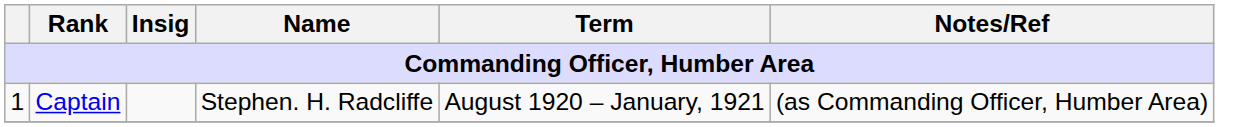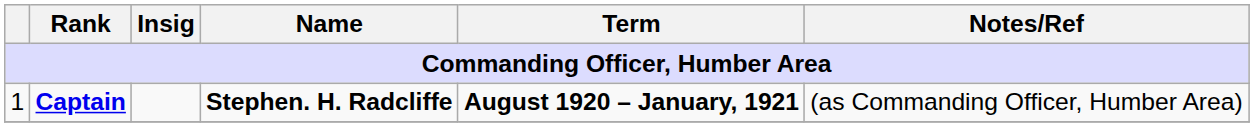(78, 102) normal -> (81, 102) bold
(317, 102) normal -> (329, 102) bold
(604, 102) normal -> (631, 102) bold
